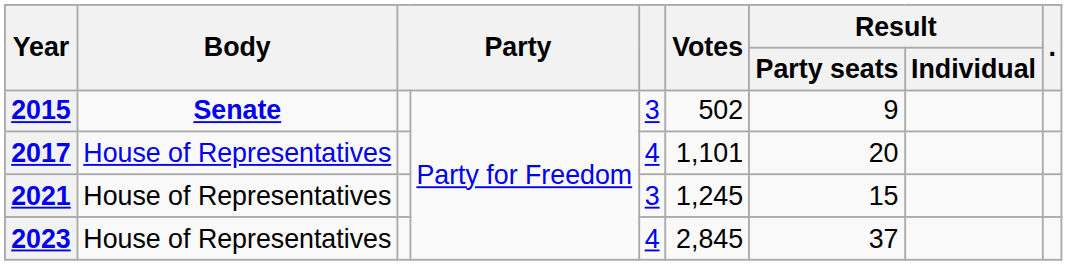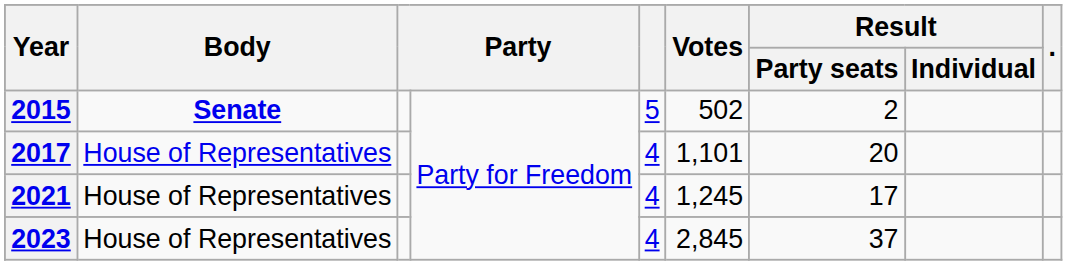(652, 111) 3 -> (652, 111) 5
(891, 111) 9 -> (891, 111) 2
(652, 196) 3 -> (652, 196) 4
(884, 196) 15 -> (884, 196) 17
